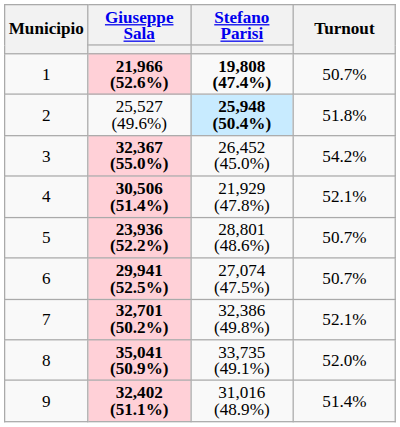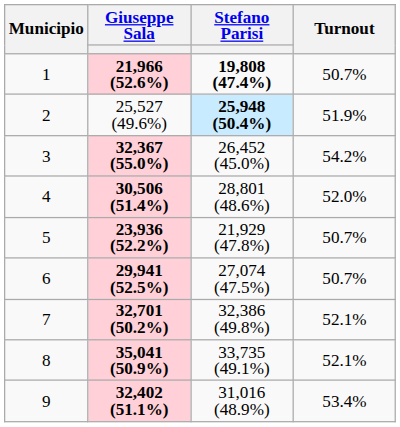(344, 115) 51.8% -> (344, 115) 51.9%
(242, 196) 21,929 (47.8%) -> (242, 196) 28,801 (48.6%)
(344, 196) 52.1% -> (344, 196) 52.0%
(242, 237) 28,801 (48.6%) -> (242, 237) 21,929 (47.8%)
(344, 360) 52.0% -> (344, 360) 52.1%
(344, 401) 51.4% -> (344, 401) 53.4%
